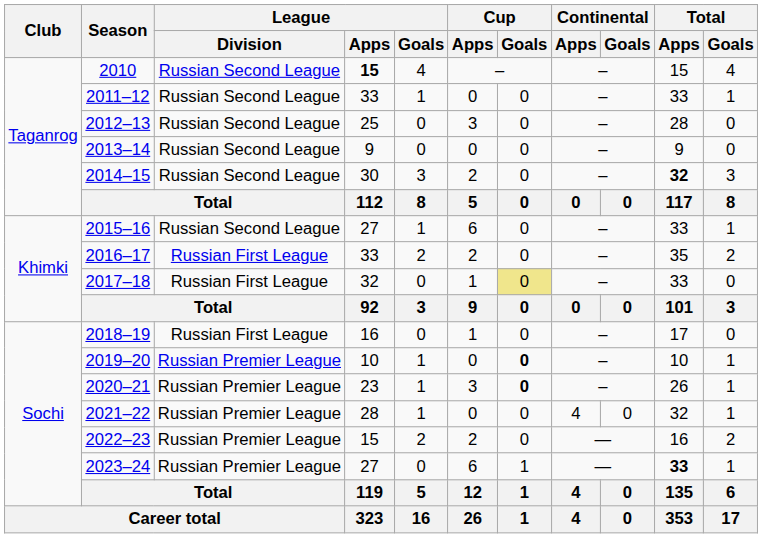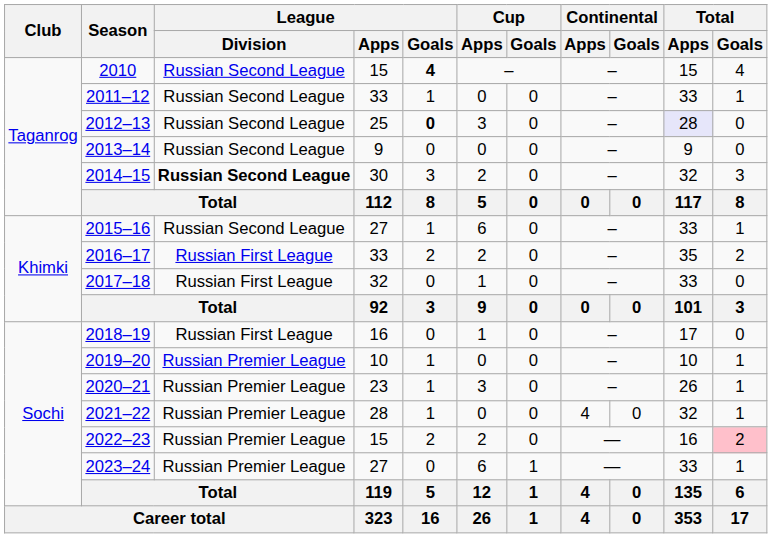(369, 70) bold -> (379, 70) normal
(421, 70) normal -> (430, 70) bold
(421, 123) normal -> (430, 123) bold
(679, 123) no background -> (688, 123) lavender background
(249, 176) normal -> (254, 176) bold
(679, 176) bold -> (688, 176) normal
(524, 281) khaki background -> (533, 281) no background
(524, 360) bold -> (533, 360) normal
(524, 387) bold -> (533, 387) normal
(731, 439) no background -> (740, 439) pink background
(679, 466) bold -> (688, 466) normal
